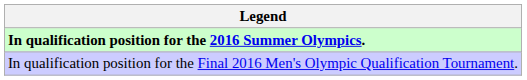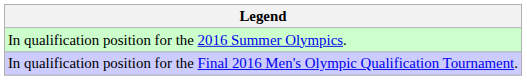(187, 39) bold -> (177, 39) normal
